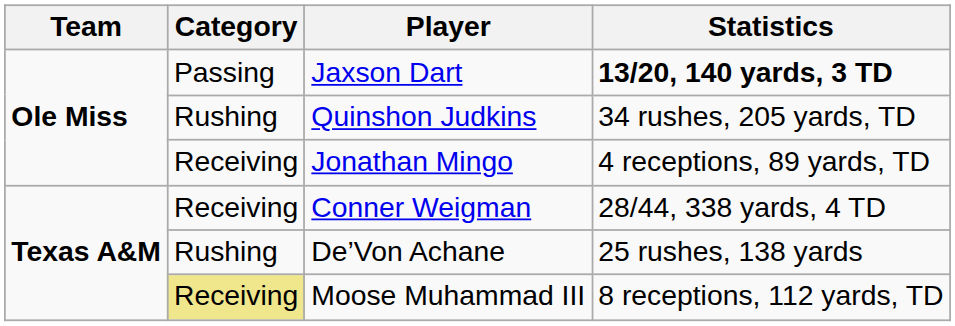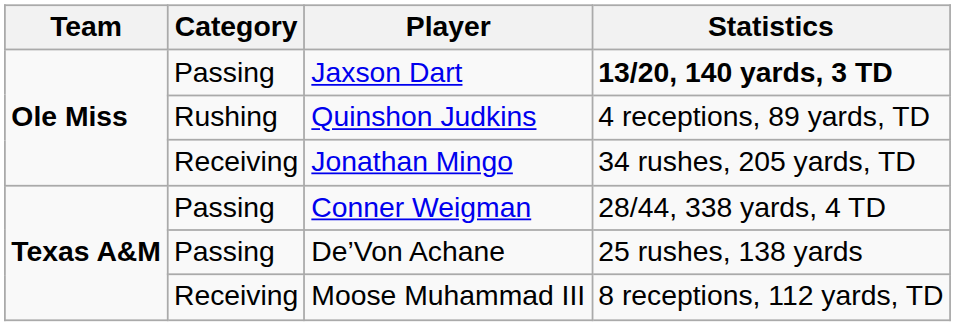(757, 117) 34 rushes, 205 yards, TD -> (764, 117) 4 receptions, 89 yards, TD
(764, 162) 4 receptions, 89 yards, TD -> (757, 162) 34 rushes, 205 yards, TD
(236, 206) Receiving -> (224, 206) Passing
(226, 251) Rushing -> (224, 251) Passing
(236, 296) khaki background -> (236, 296) no background
